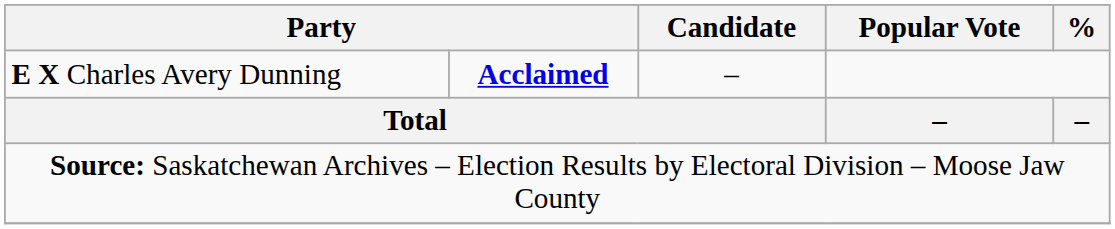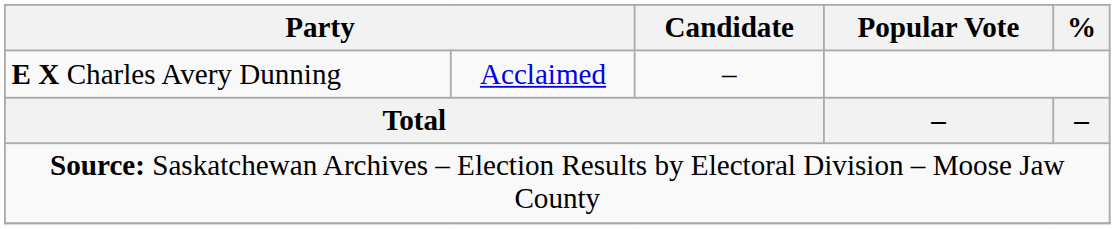(543, 73) bold -> (543, 73) normal
